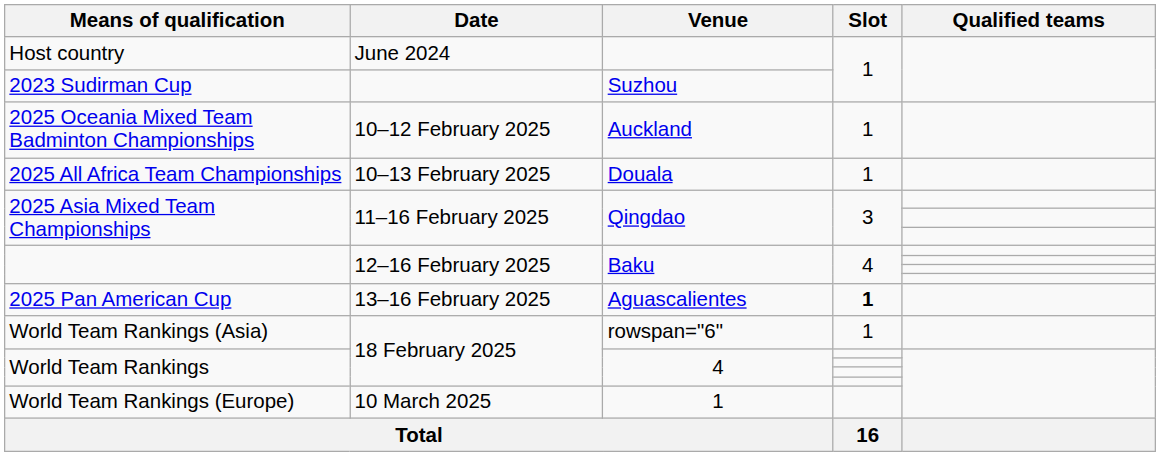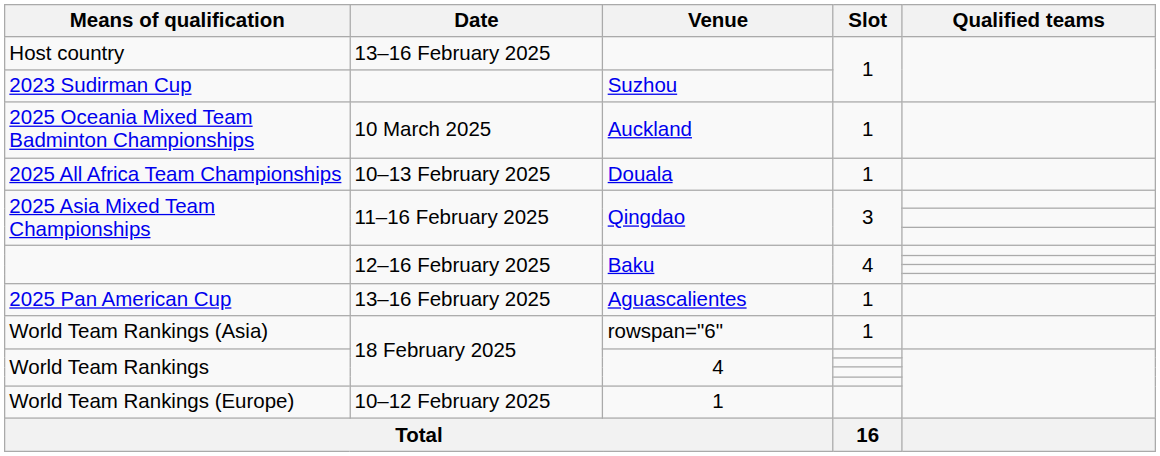(402, 53) June 2024 -> (452, 53) 13–16 February 2025
(452, 129) 10–12 February 2025 -> (423, 129) 10 March 2025
(868, 299) bold -> (868, 299) normal
(423, 402) 10 March 2025 -> (452, 402) 10–12 February 2025
